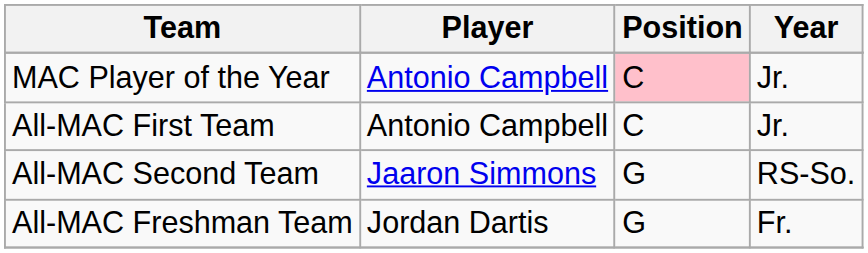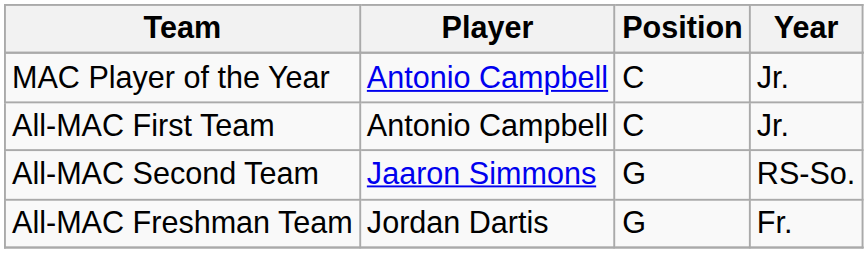(633, 77) pink background -> (633, 77) no background
